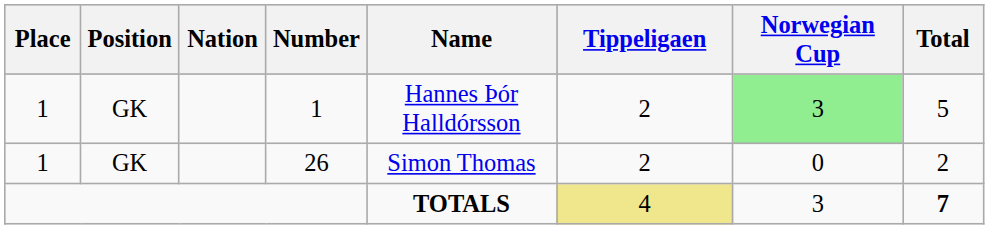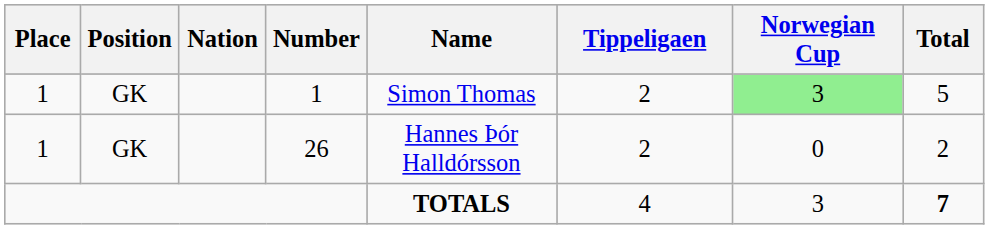(461, 108) Hannes Þór Halldórsson -> (461, 94) Simon Thomas
(461, 163) Simon Thomas -> (461, 149) Hannes Þór Halldórsson
(645, 203) khaki background -> (645, 203) no background
